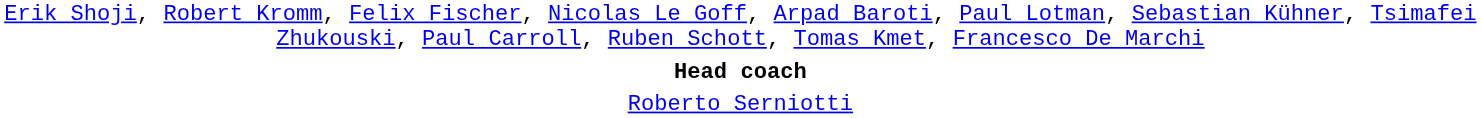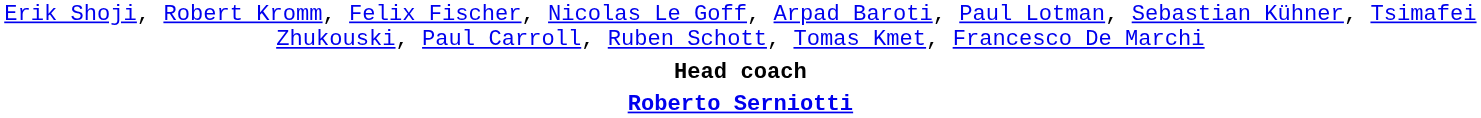(740, 104) normal -> (740, 104) bold
